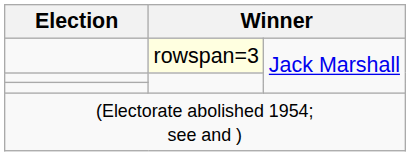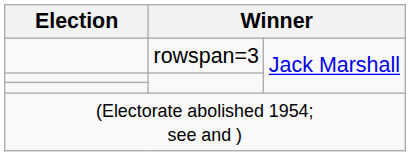(206, 55) lightyellow background -> (206, 55) no background
